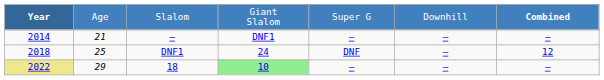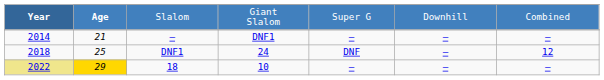(100, 17) normal -> (100, 17) bold
(548, 17) bold -> (548, 17) normal
(100, 68) no background -> (100, 68) gold background
(263, 68) lightgreen background -> (263, 68) no background
